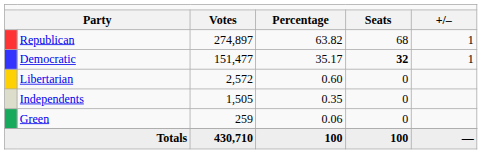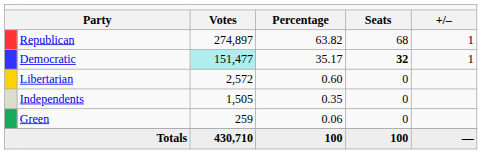(233, 59) no background -> (233, 59) paleturquoise background
